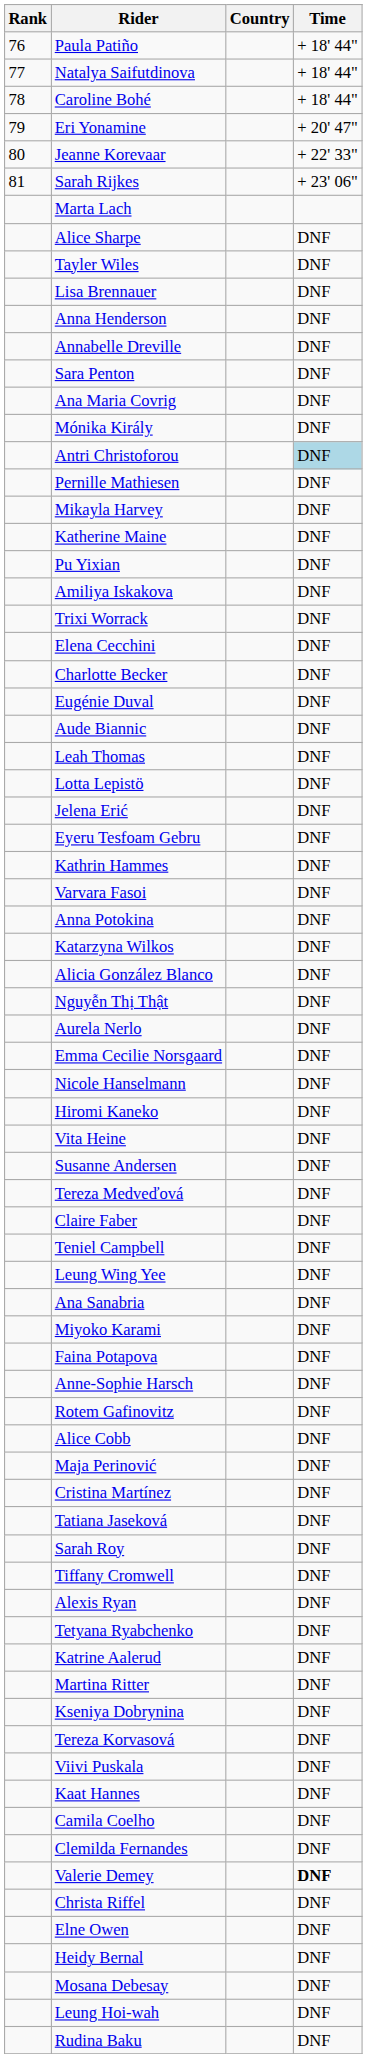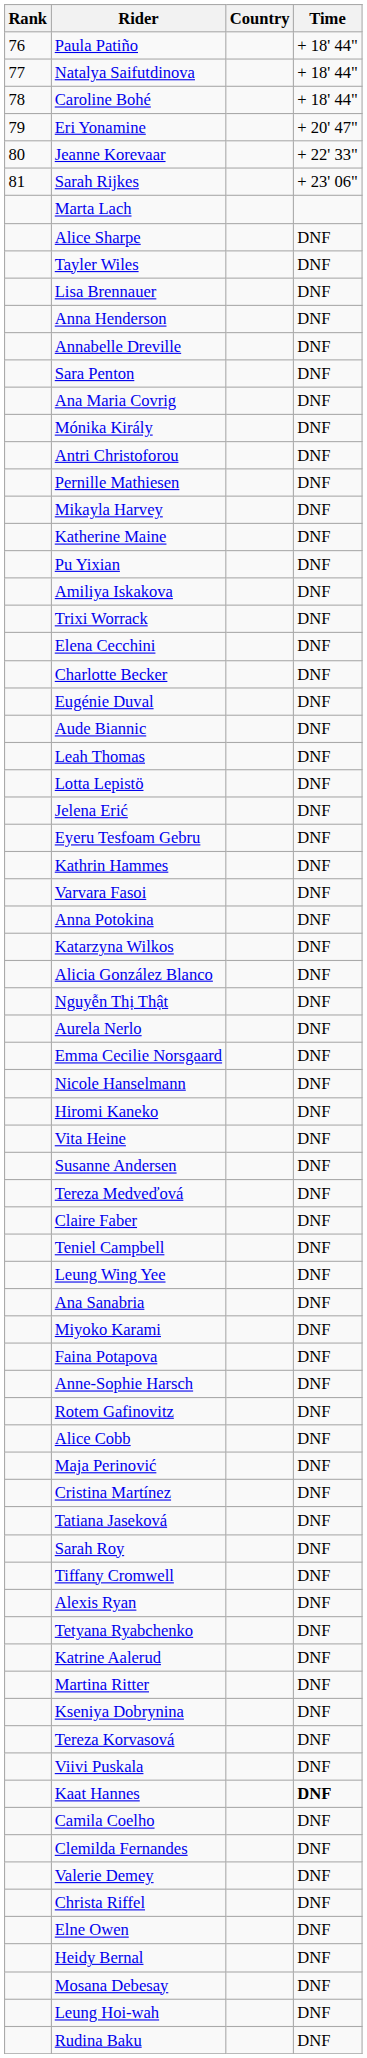(314, 455) lightblue background -> (314, 455) no background
(314, 1794) normal -> (314, 1794) bold
(314, 1875) bold -> (314, 1875) normal
